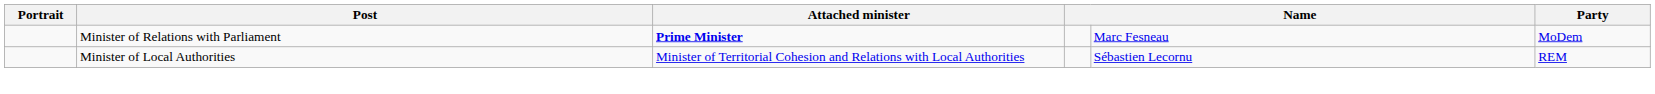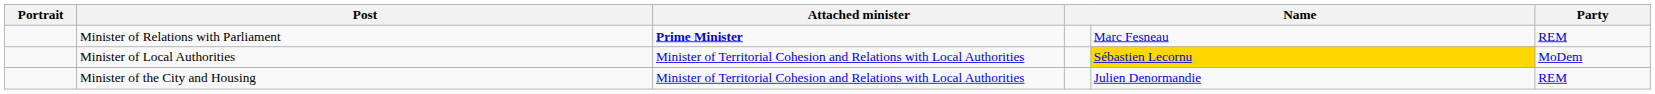(1560, 36) MoDem -> (1553, 36) REM
(1143, 57) no background -> (1143, 57) gold background
(1553, 57) REM -> (1560, 57) MoDem
+ row: (168, 78)
